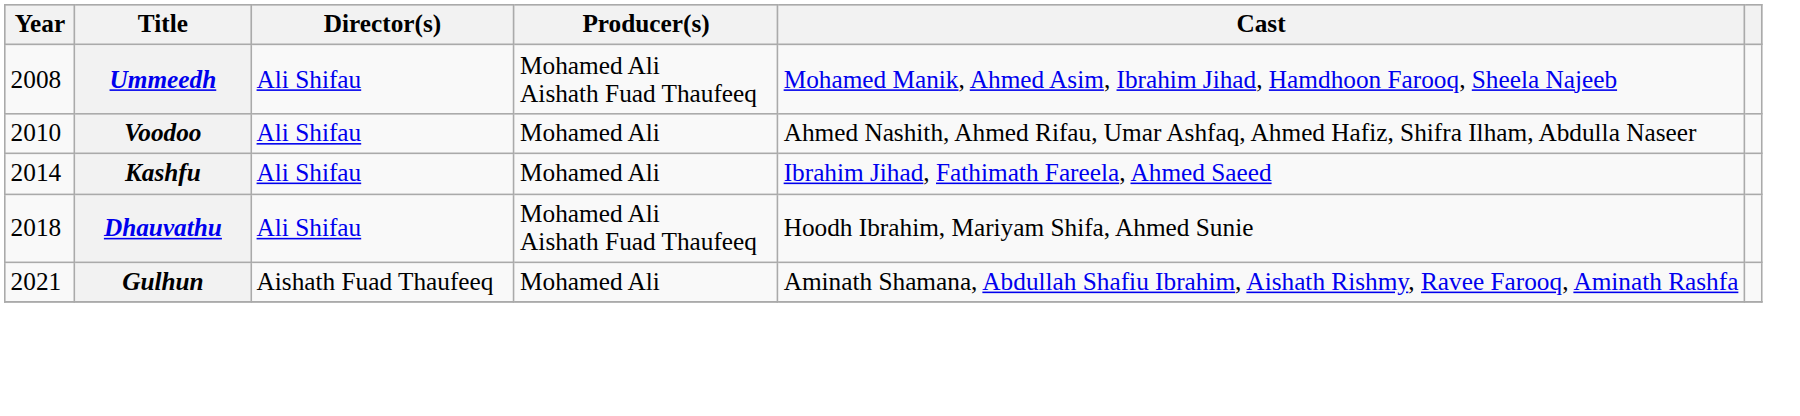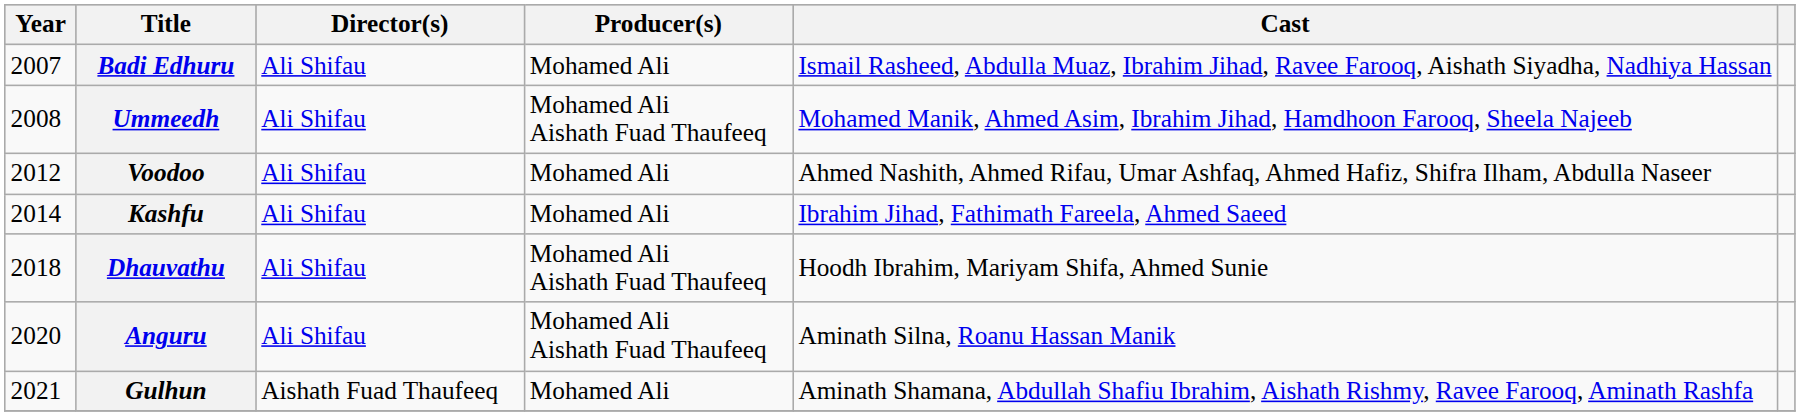+ row: (166, 64)
(36, 133) 2010 -> (36, 173) 2012
+ row: (166, 336)
